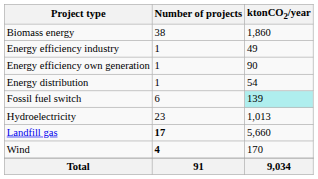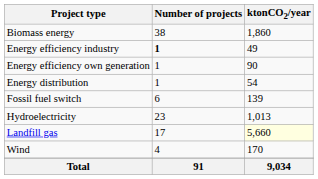(157, 49) normal -> (157, 49) bold
(255, 99) paleturquoise background -> (255, 99) no background
(160, 132) bold -> (160, 132) normal
(259, 132) no background -> (259, 132) lightyellow background
(157, 149) bold -> (157, 149) normal
